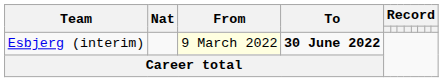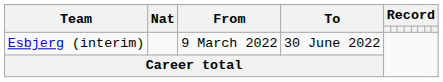(229, 44) lightyellow background -> (229, 44) no background
(332, 44) bold -> (332, 44) normal
